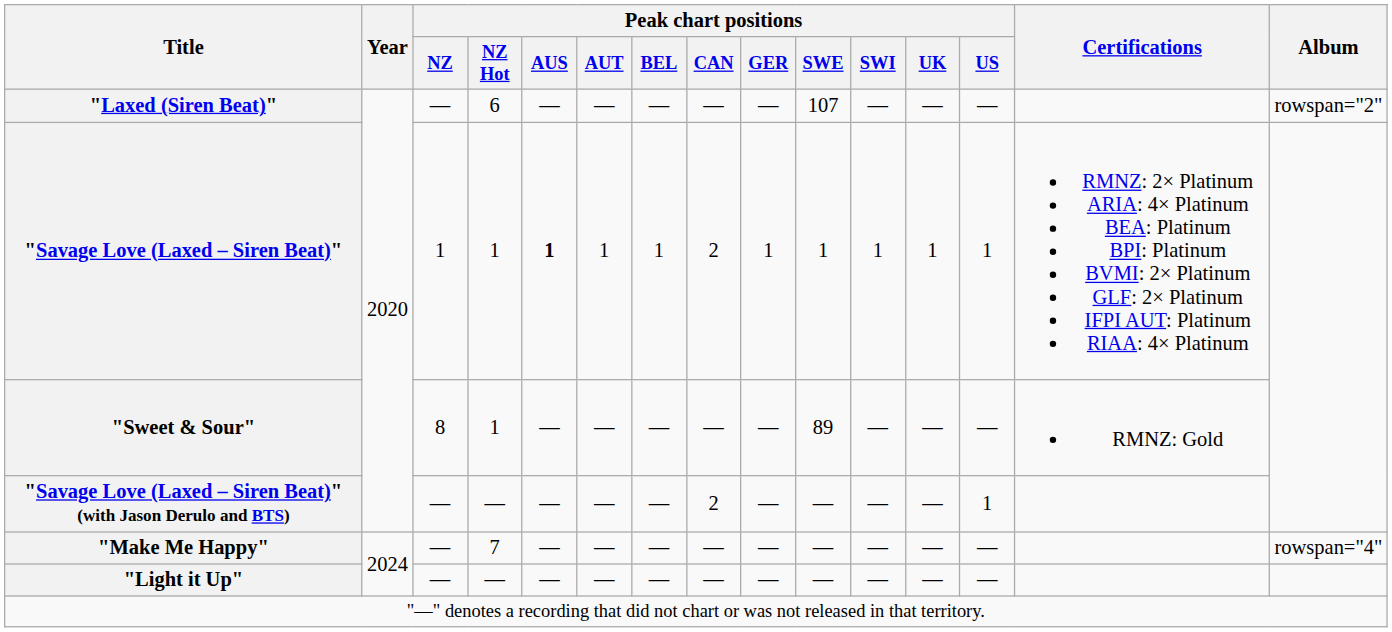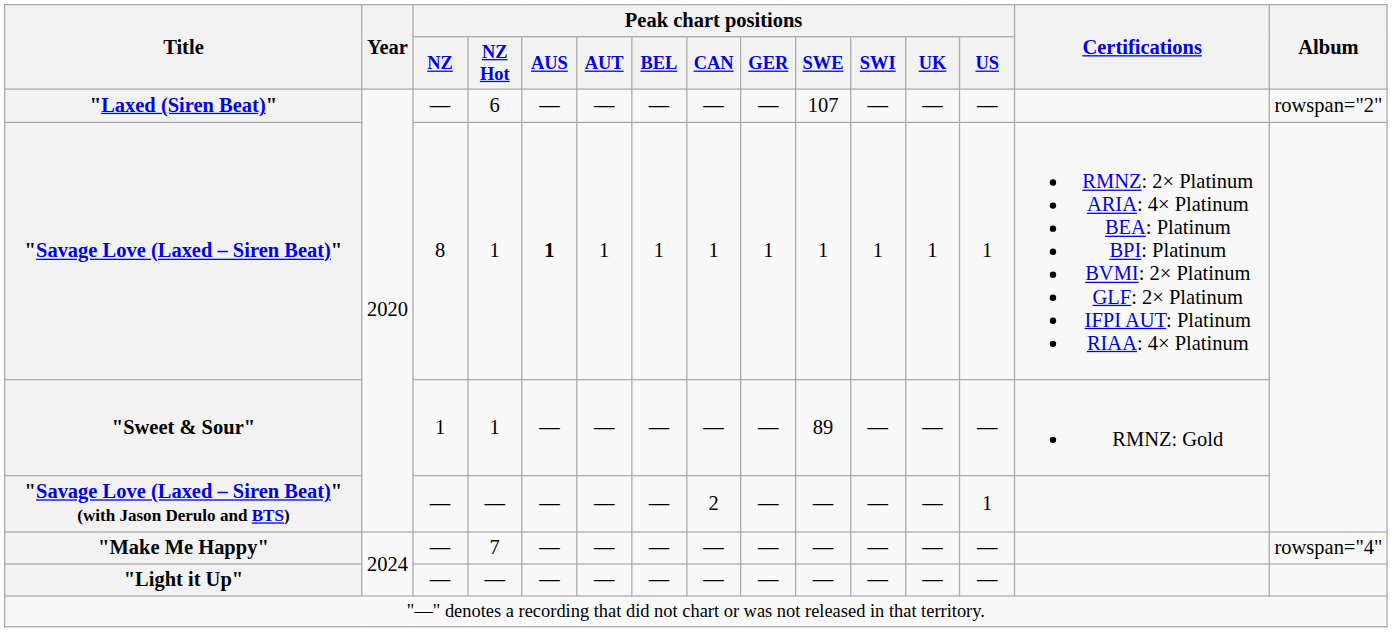(440, 250) 1 -> (440, 250) 8
(714, 250) 2 -> (714, 250) 1
(440, 427) 8 -> (440, 427) 1
